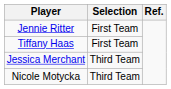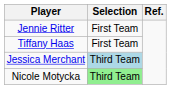(115, 60) no background -> (115, 60) lightblue background
(115, 76) no background -> (115, 76) lightgreen background
